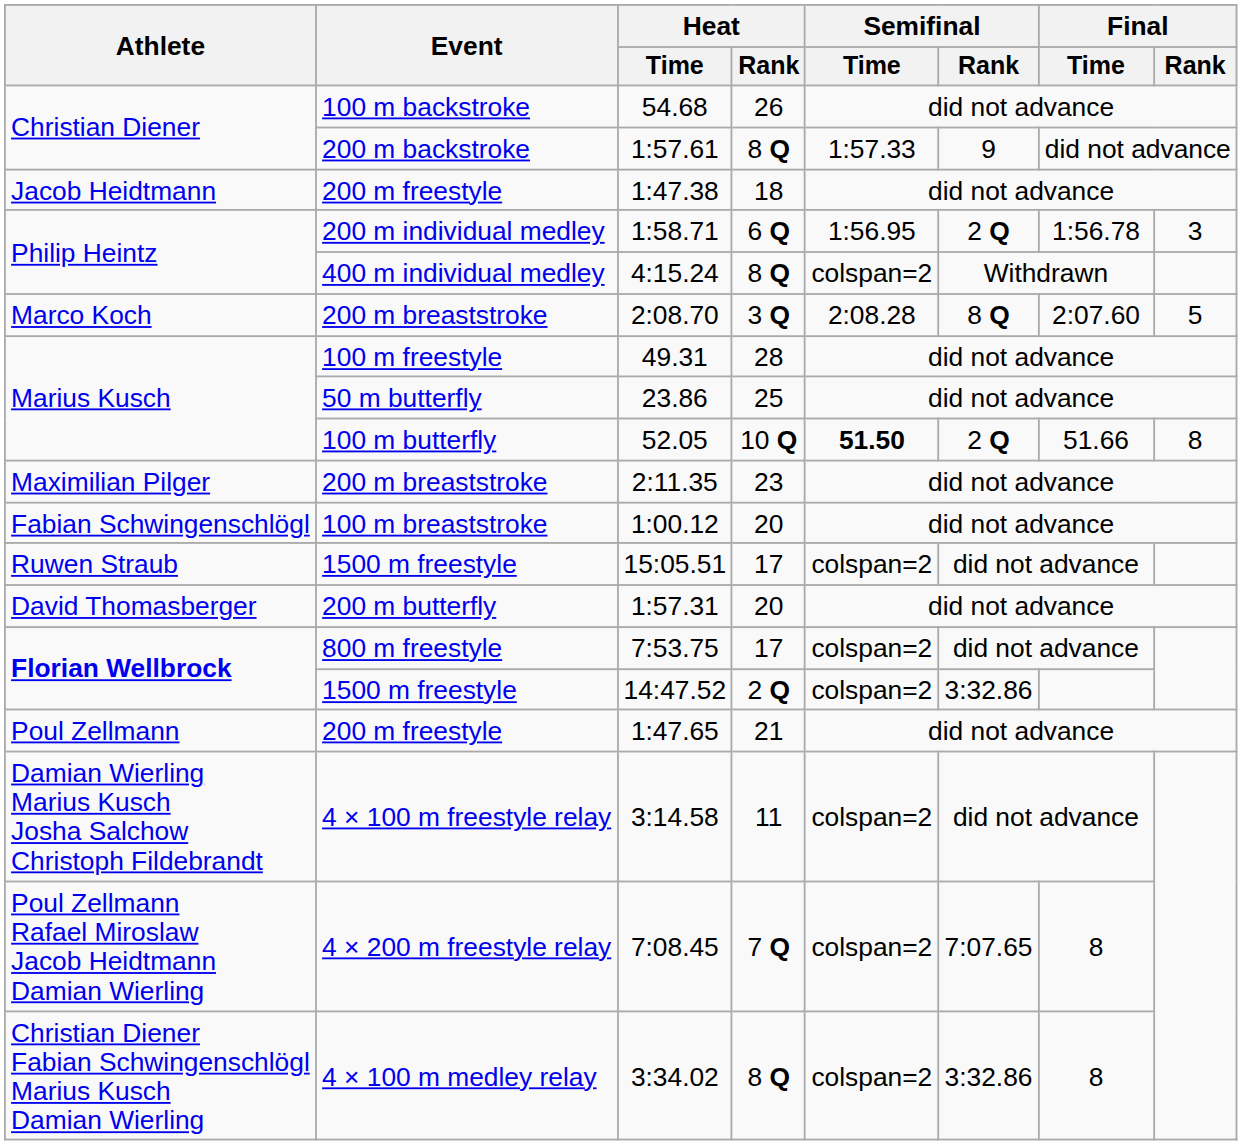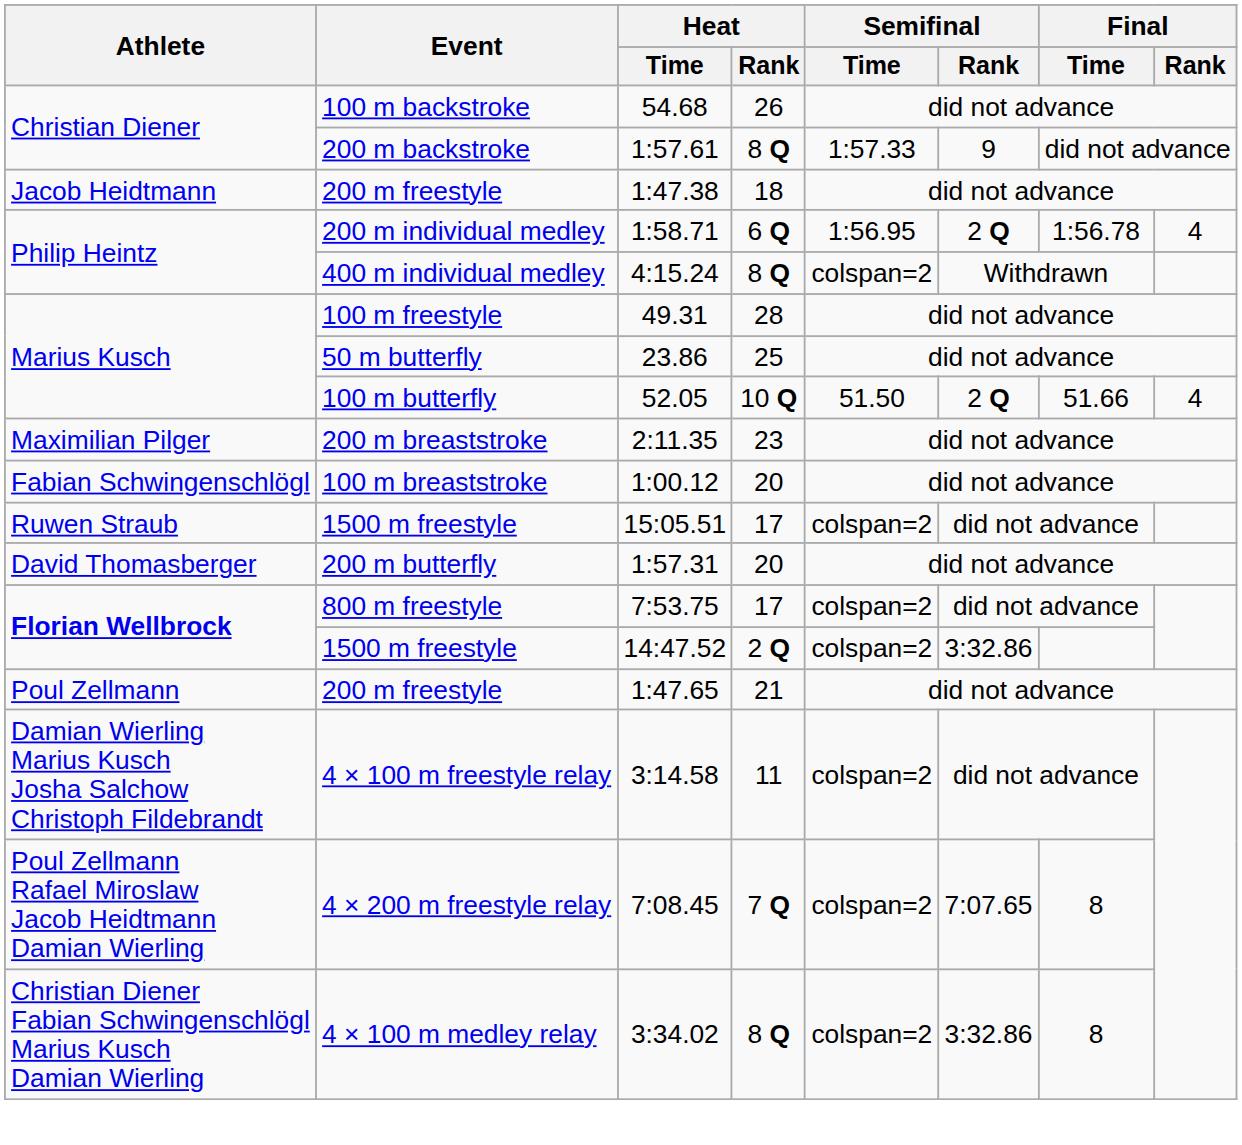(1195, 232) 3 -> (1195, 232) 4
- row: (675, 315)
(872, 440) bold -> (872, 398) normal
(1195, 440) 8 -> (1195, 398) 4
